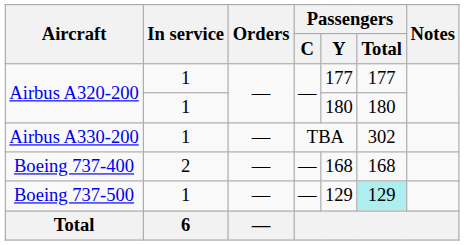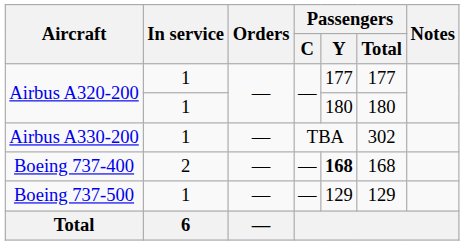(339, 166) normal -> (339, 166) bold
(382, 195) paleturquoise background -> (382, 195) no background
